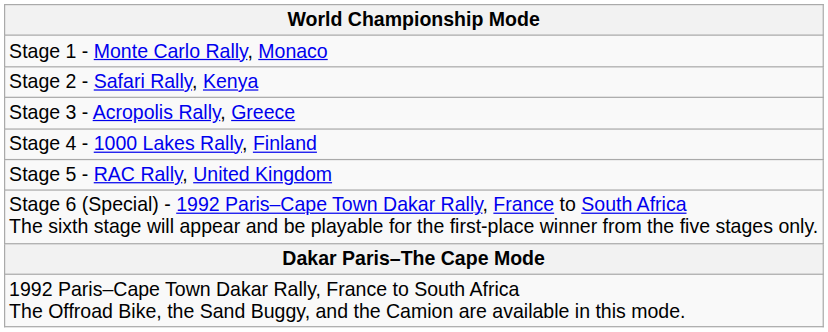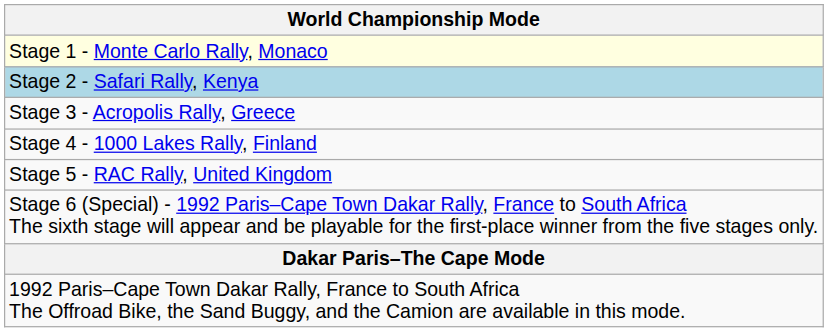(168, 50) no background -> (168, 50) lightyellow background
(134, 81) no background -> (134, 81) lightblue background
